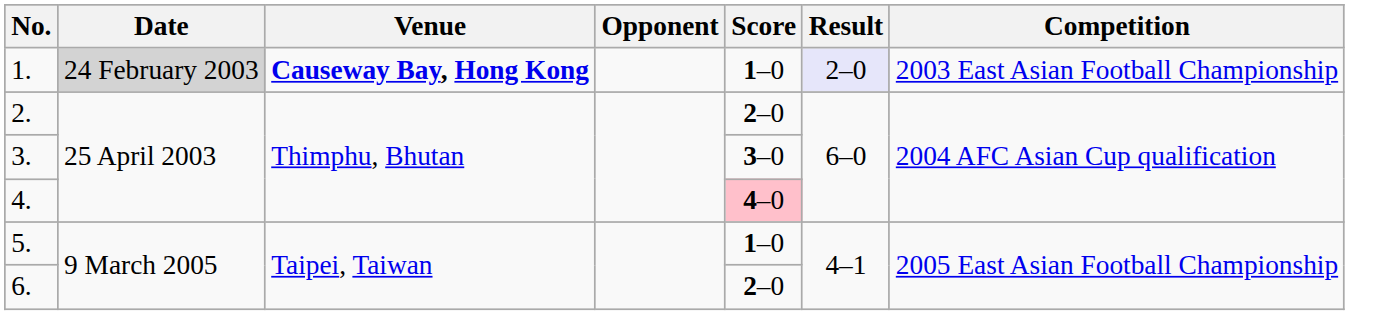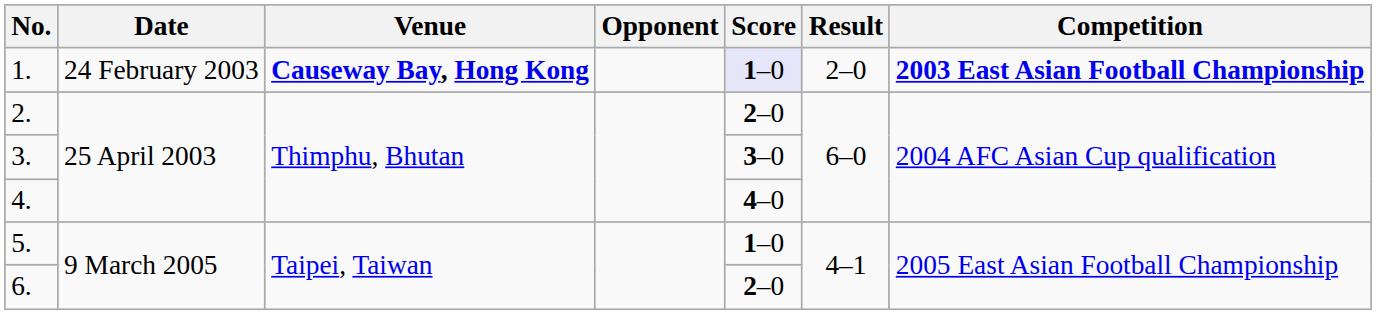(161, 69) lightgrey background -> (161, 69) no background
(764, 69) no background -> (764, 69) lavender background
(846, 69) lavender background -> (846, 69) no background
(1117, 69) normal -> (1130, 69) bold
(764, 199) pink background -> (764, 199) no background
